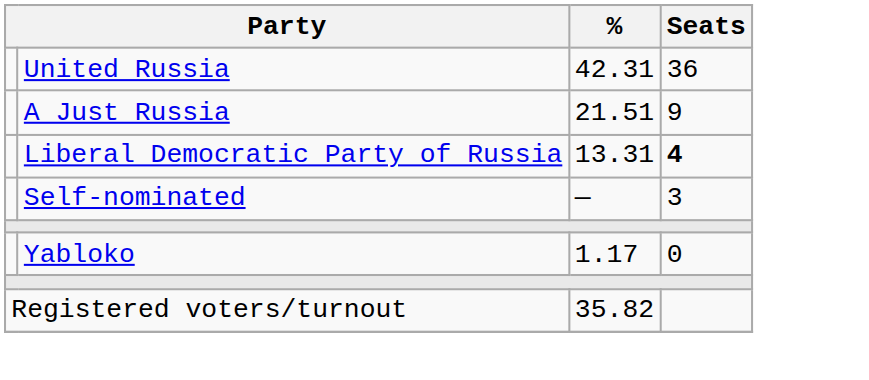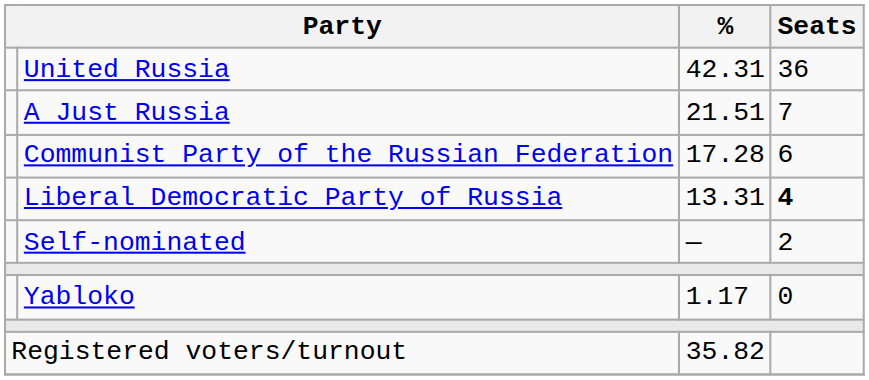(675, 113) 9 -> (785, 113) 7
+ row: (349, 156)
(675, 199) 3 -> (785, 242) 2
